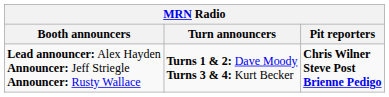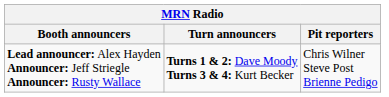(342, 68) bold -> (340, 68) normal
